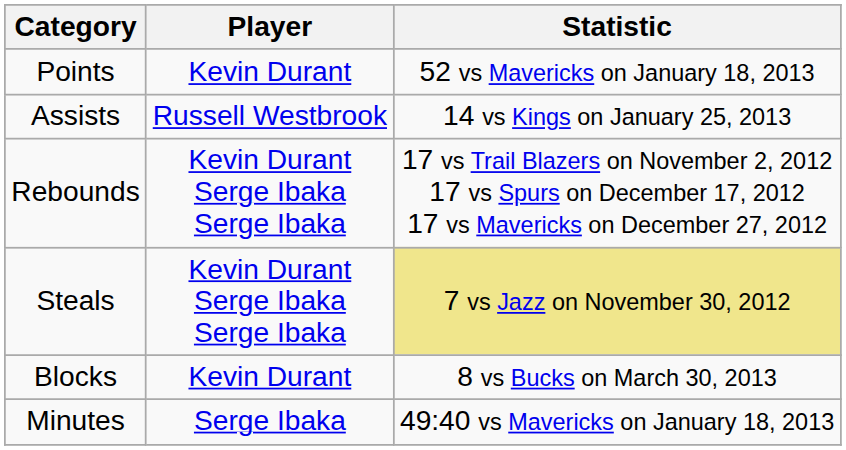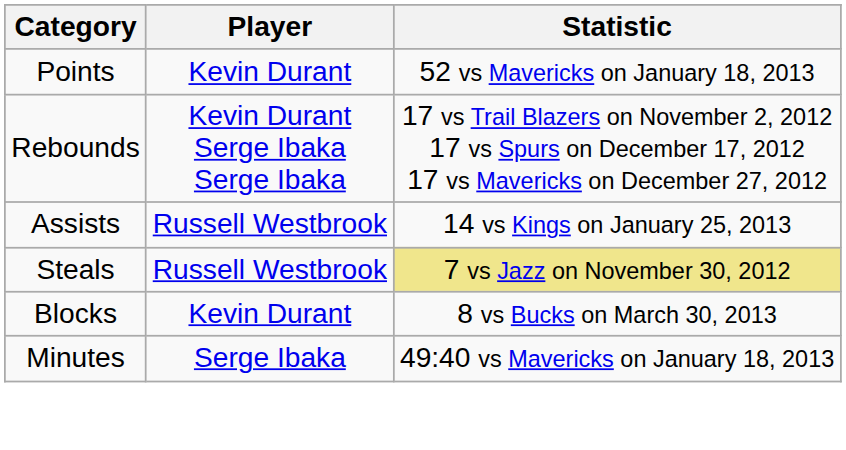rows swapped: (76, 192) <-> (76, 116)
(270, 300) Kevin Durant Serge Ibaka Serge Ibaka -> (270, 268) Russell Westbrook
